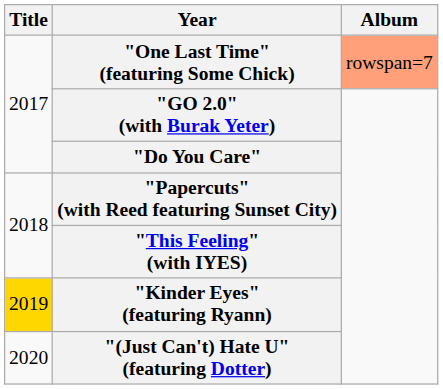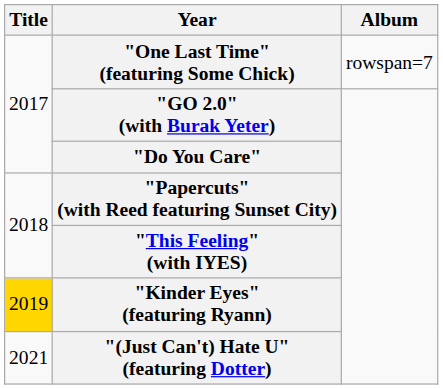(389, 61) lightsalmon background -> (389, 61) no background
(29, 357) 2020 -> (29, 357) 2021
